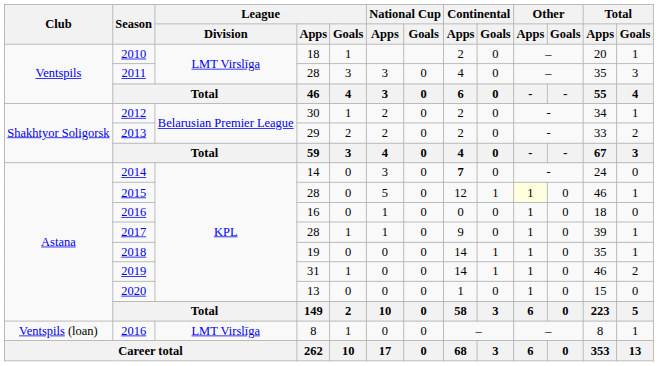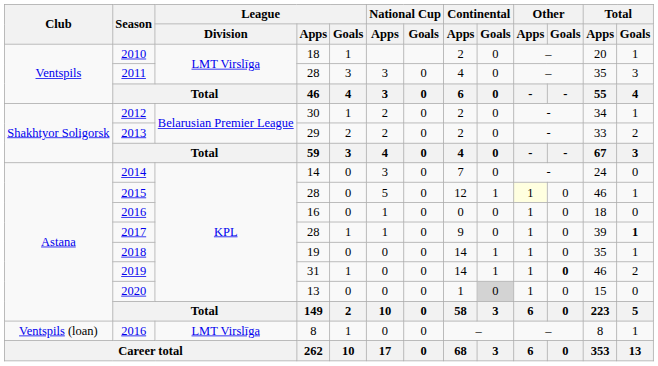(461, 172) bold -> (461, 172) normal
(635, 232) normal -> (635, 232) bold
(565, 271) normal -> (565, 271) bold
(495, 291) no background -> (495, 291) lightgrey background
